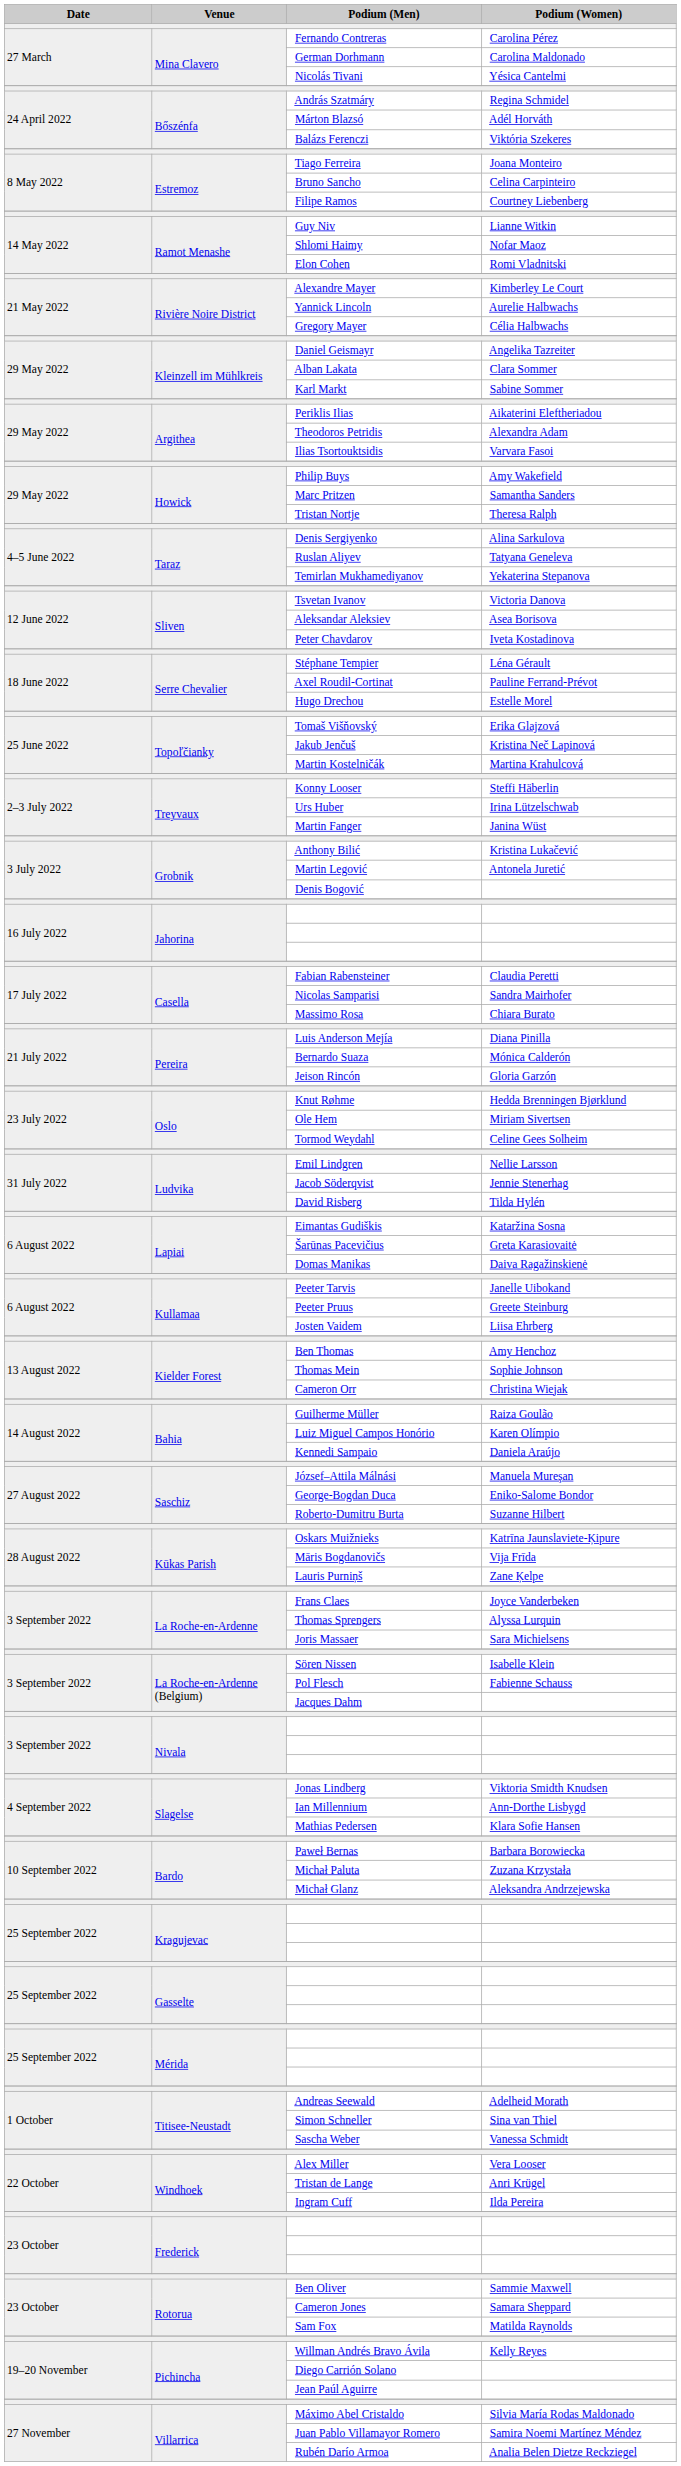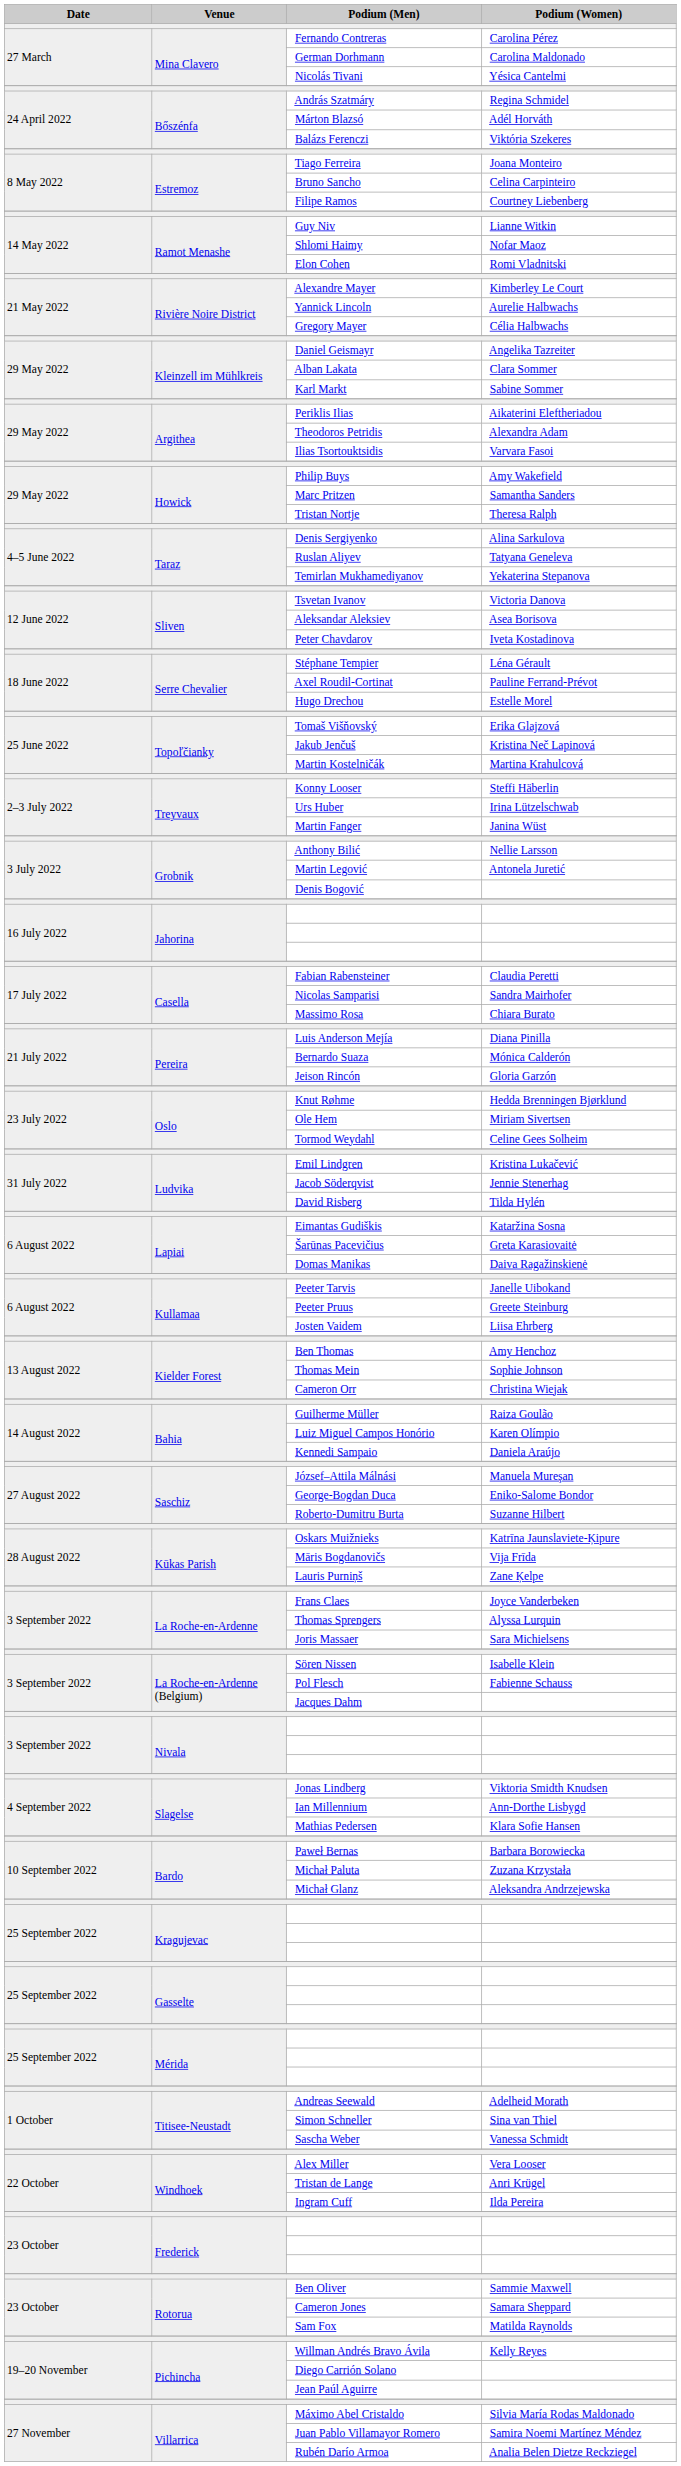(531, 851) Kristina Lukačević -> (521, 851) Nellie Larsson
(521, 1163) Nellie Larsson -> (531, 1163) Kristina Lukačević
